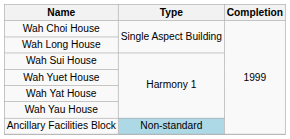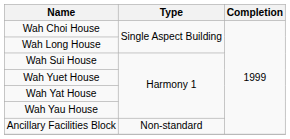(171, 126) lightblue background -> (171, 126) no background
